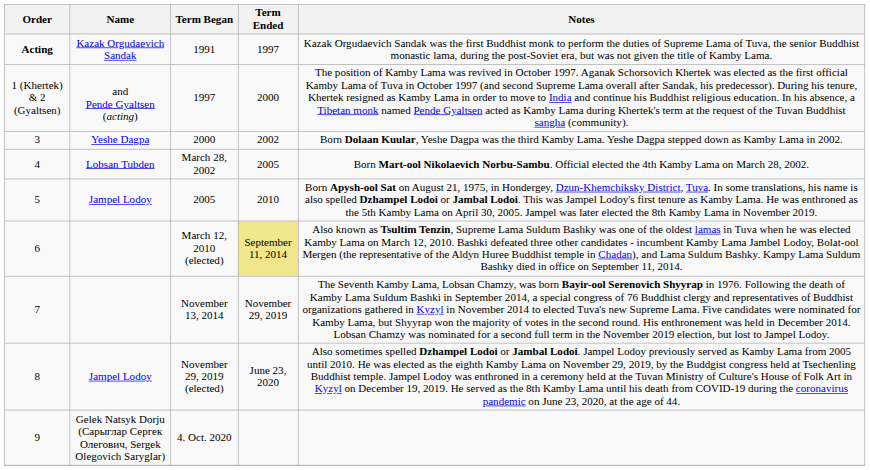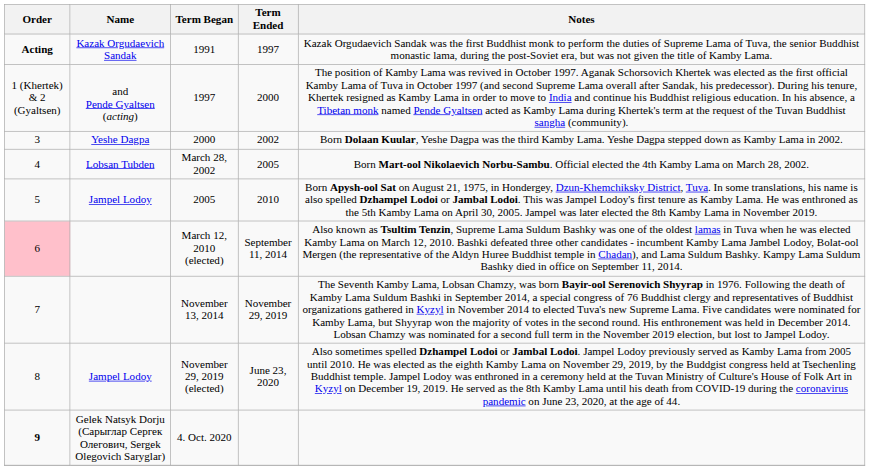(37, 248) no background -> (37, 248) pink background
(268, 248) khaki background -> (268, 248) no background
(37, 437) normal -> (37, 437) bold
